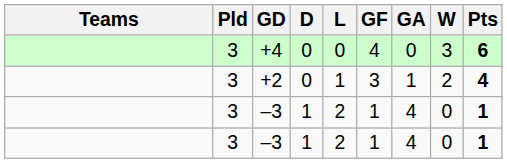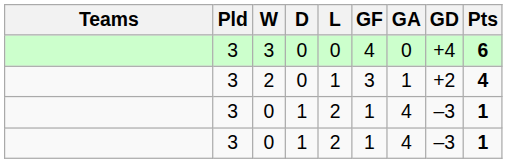columns swapped: (447, 19) <-> (271, 19)
